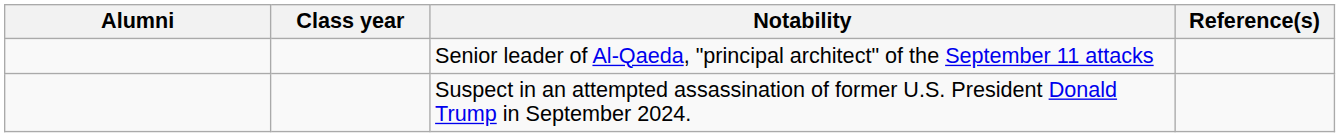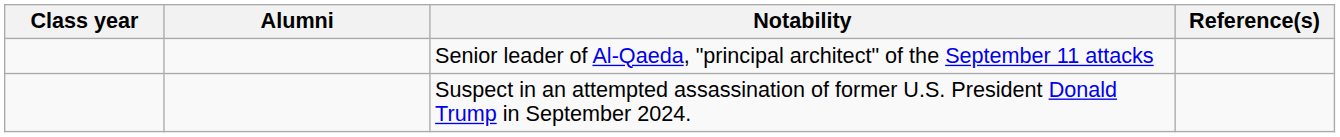columns swapped: (138, 21) <-> (350, 21)
